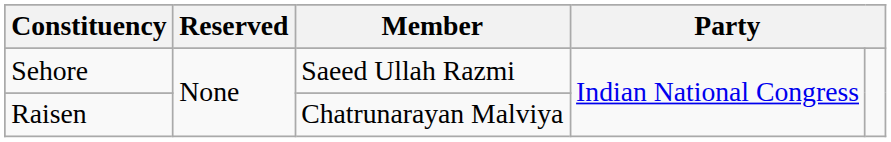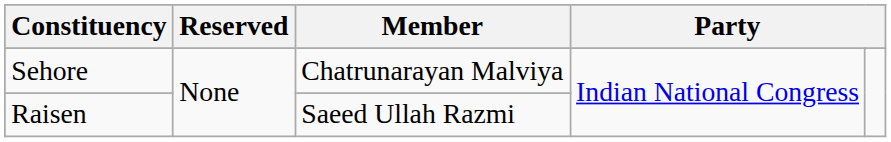(408, 70) Saeed Ullah Razmi -> (432, 70) Chatrunarayan Malviya
(432, 114) Chatrunarayan Malviya -> (408, 114) Saeed Ullah Razmi
